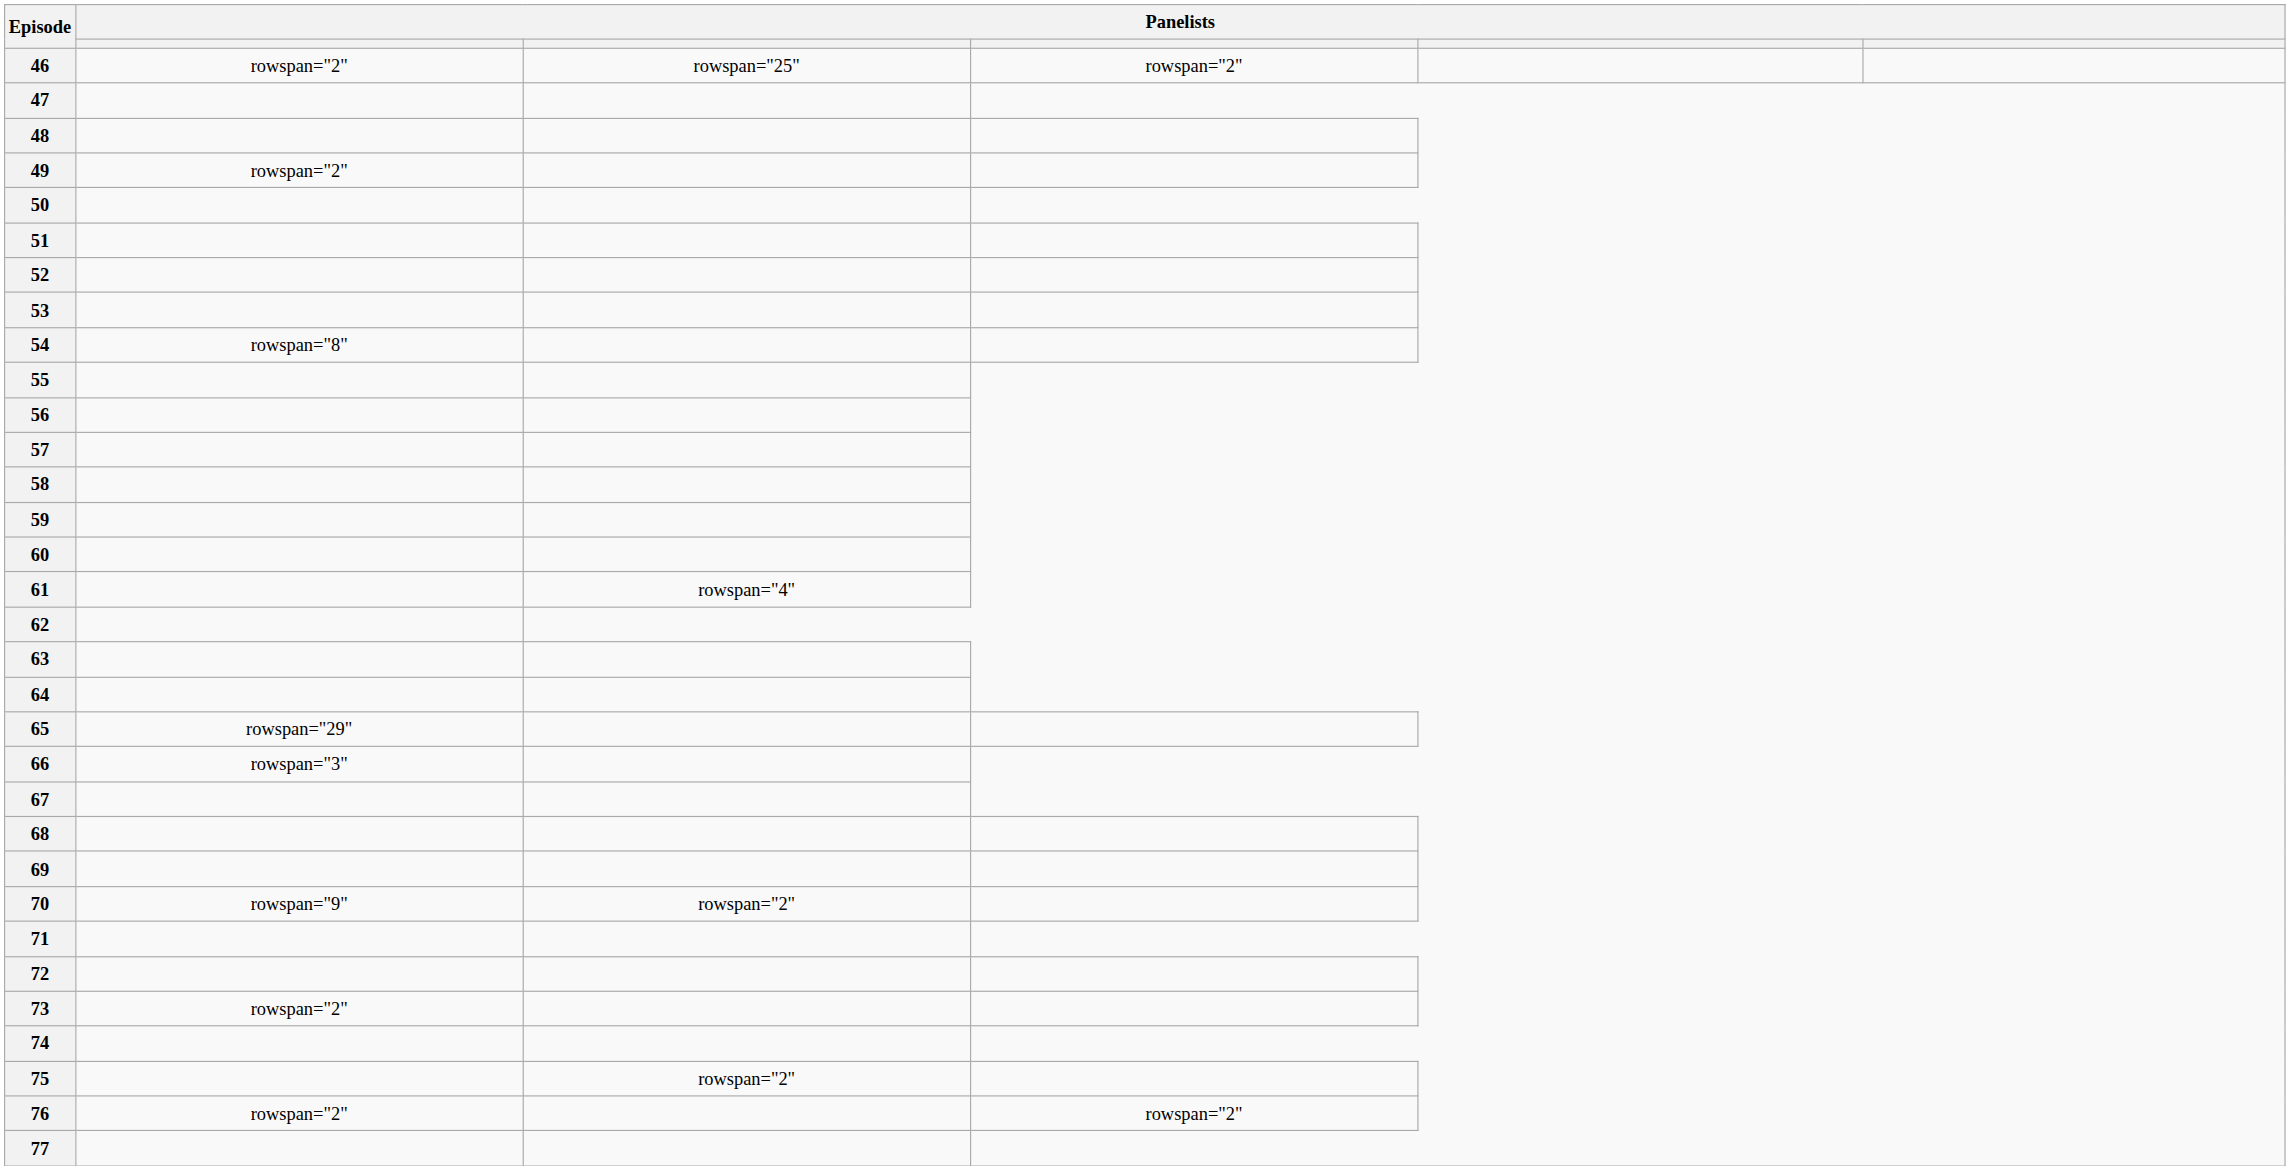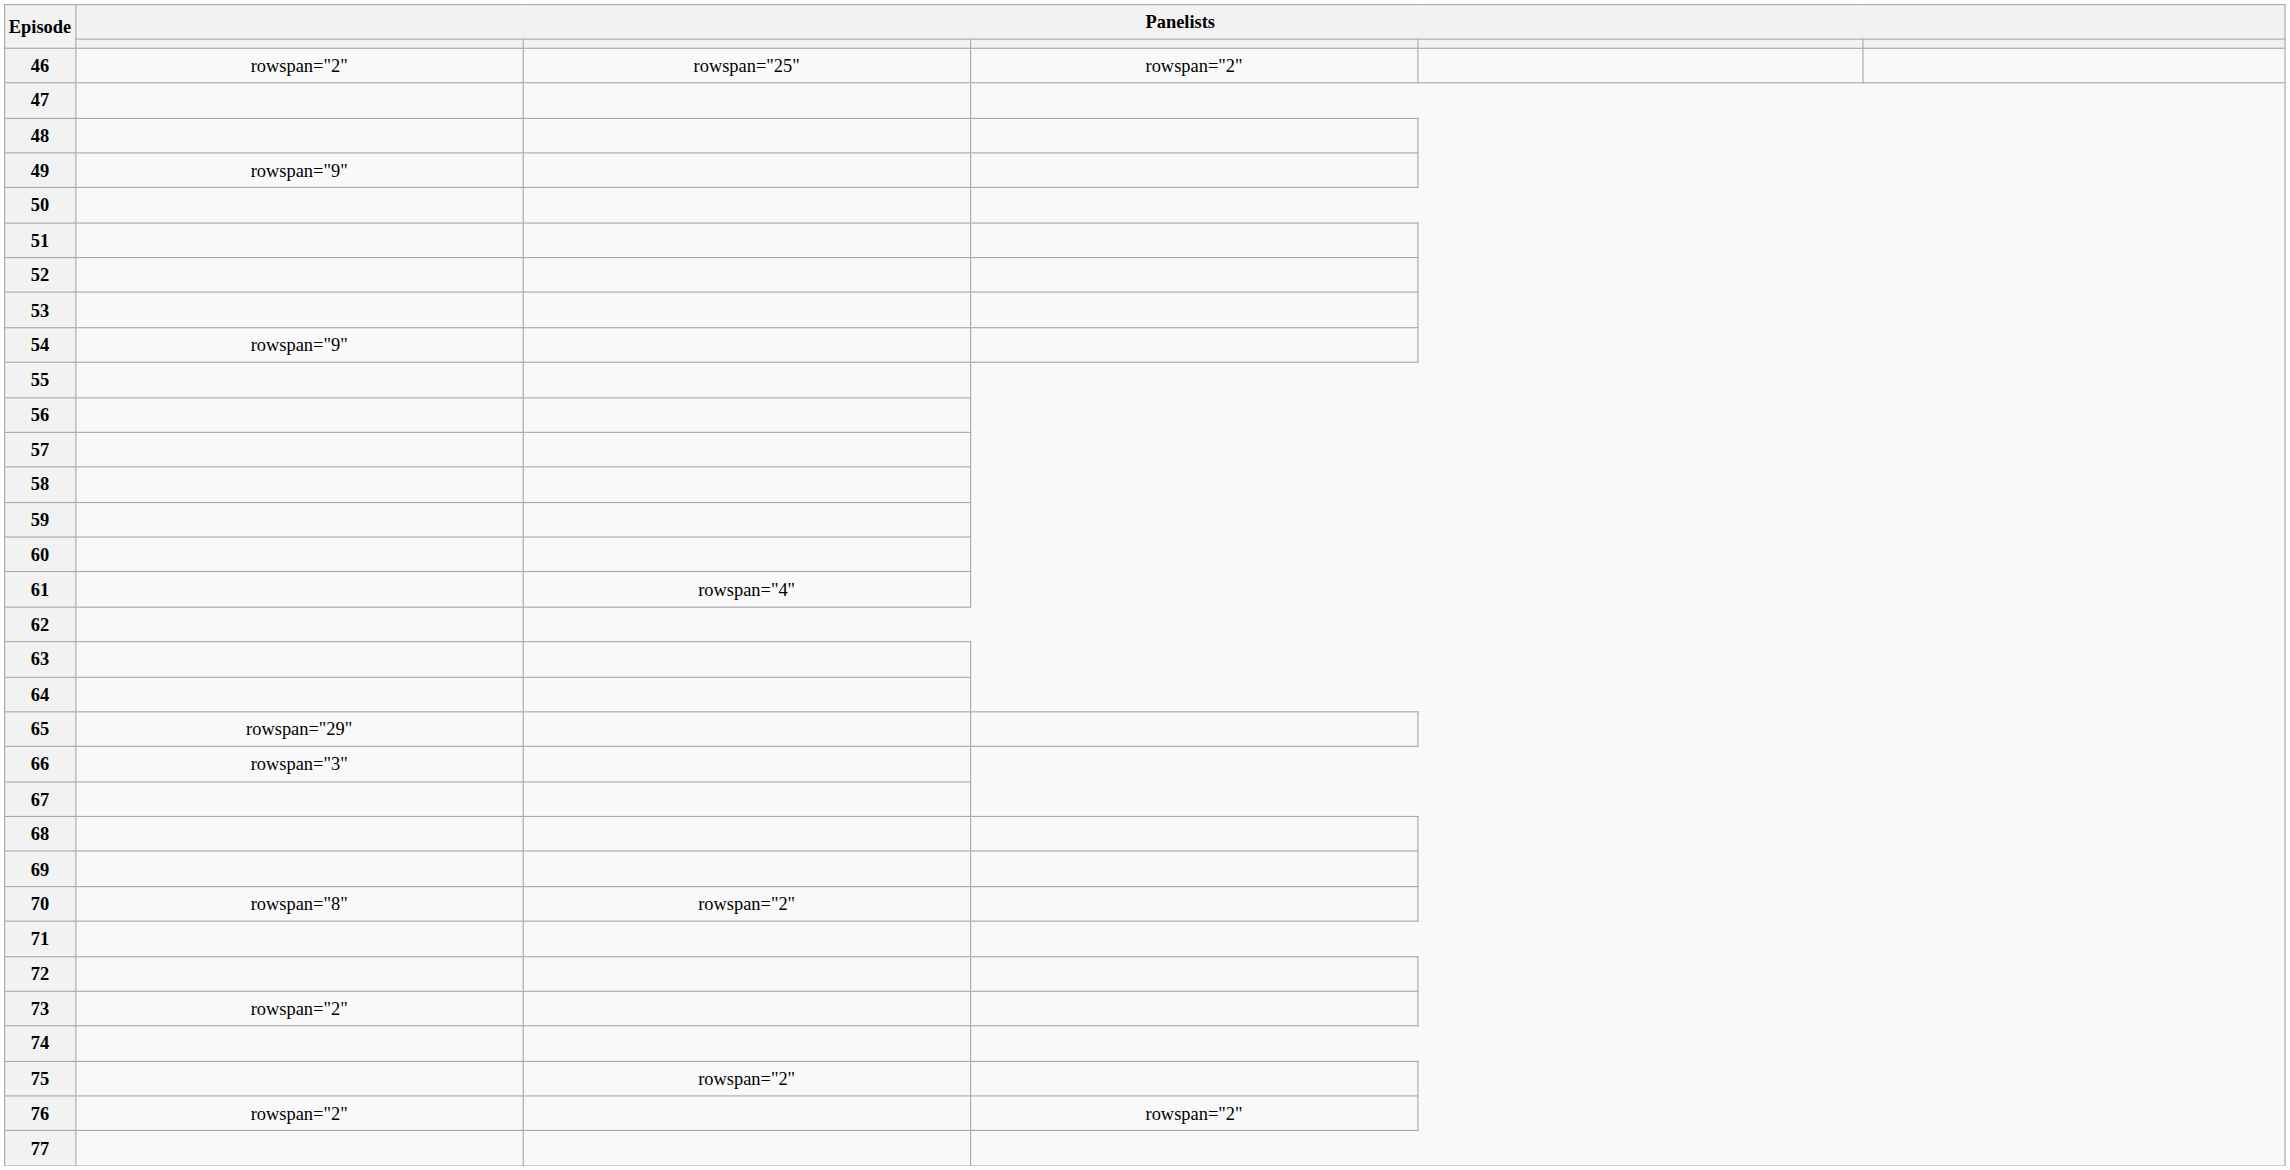(299, 170) rowspan="2" -> (299, 170) rowspan="9"
(299, 345) rowspan="8" -> (299, 345) rowspan="9"
(299, 904) rowspan="9" -> (299, 904) rowspan="8"
